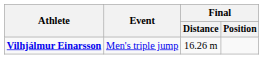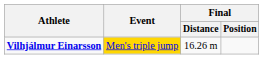(142, 46) no background -> (142, 46) gold background
